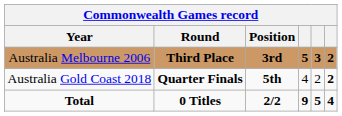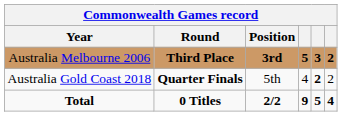(272, 79) bold -> (272, 79) normal
(318, 79) normal -> (318, 79) bold
(331, 79) bold -> (331, 79) normal
